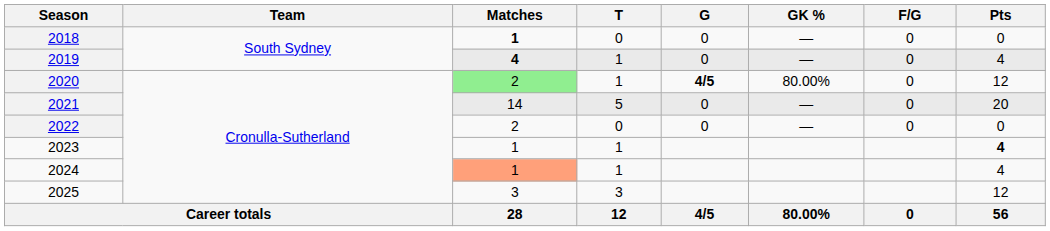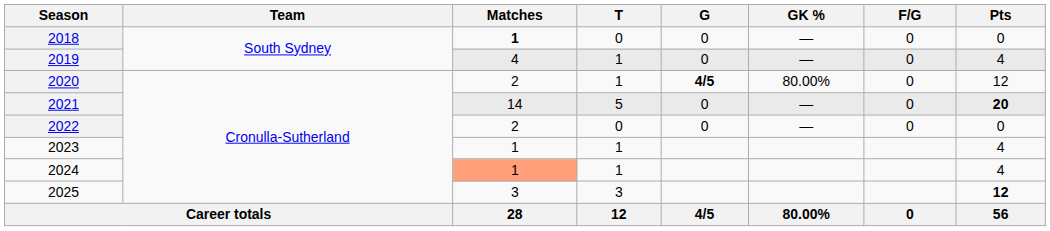(515, 60) bold -> (515, 60) normal
(515, 82) lightgreen background -> (515, 82) no background
(1001, 104) normal -> (1001, 104) bold
(1001, 148) bold -> (1001, 148) normal
(1001, 192) normal -> (1001, 192) bold
